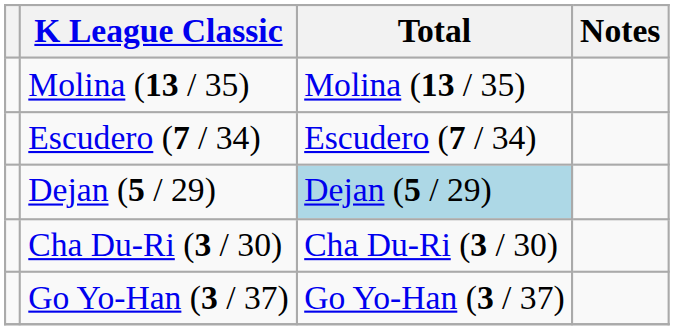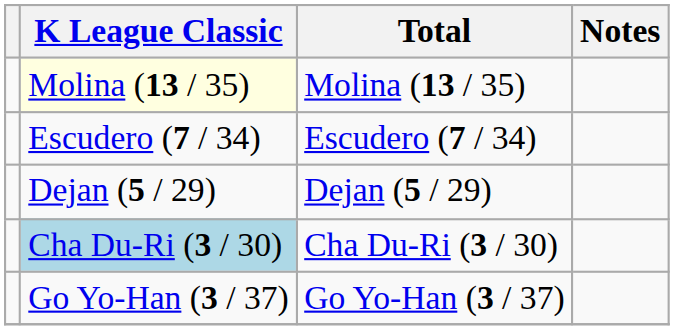(139, 84) no background -> (139, 84) lightyellow background
(398, 191) lightblue background -> (398, 191) no background
(155, 244) no background -> (155, 244) lightblue background
